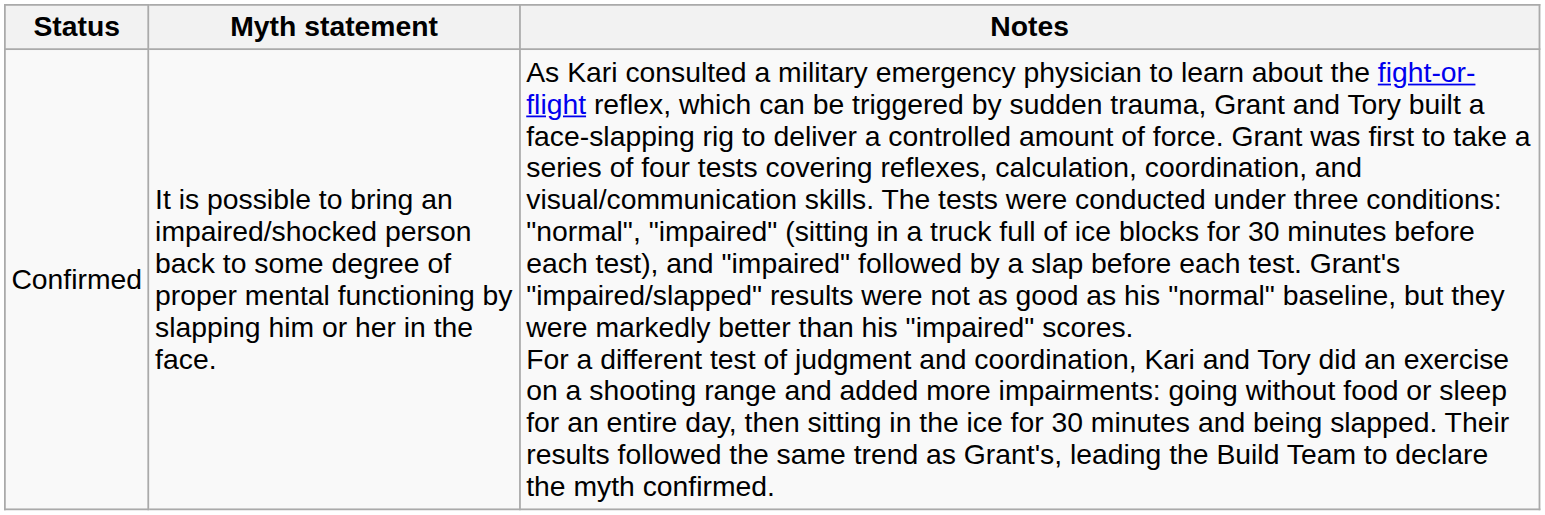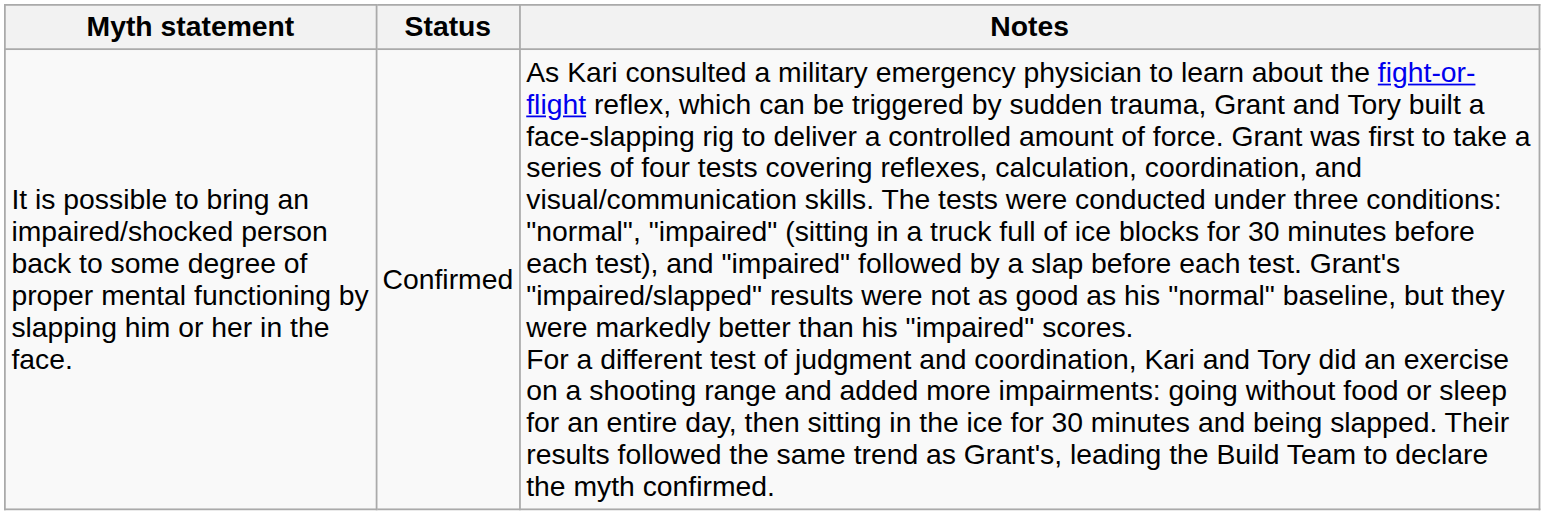columns swapped: (334, 26) <-> (77, 26)
